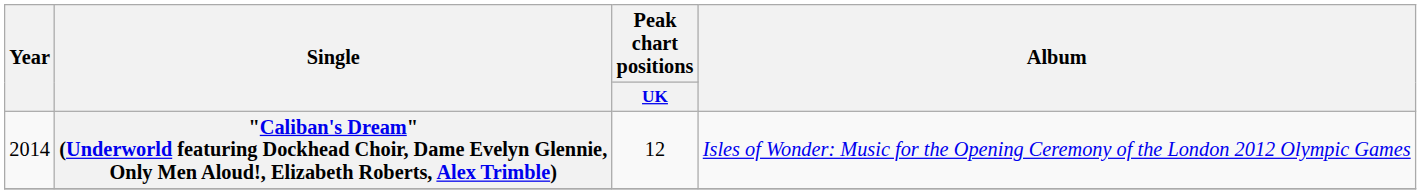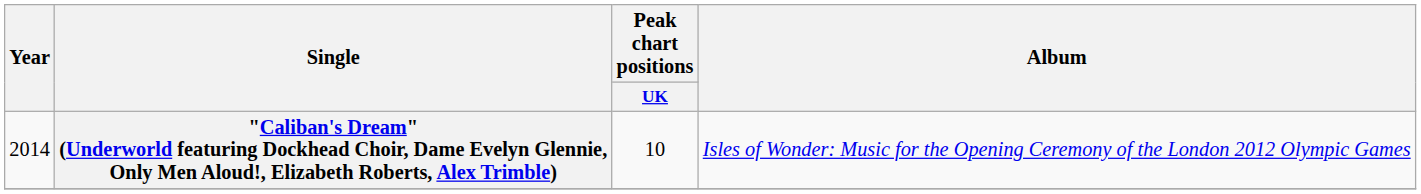(655, 149) 12 -> (655, 149) 10
